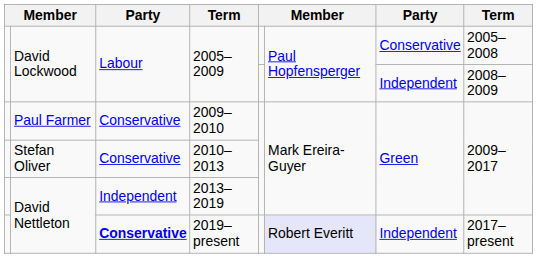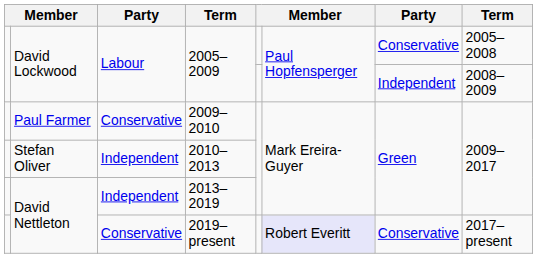(140, 158) Conservative -> (140, 158) Independent
(143, 234) bold -> (141, 234) normal
(418, 234) Independent -> (418, 234) Conservative
